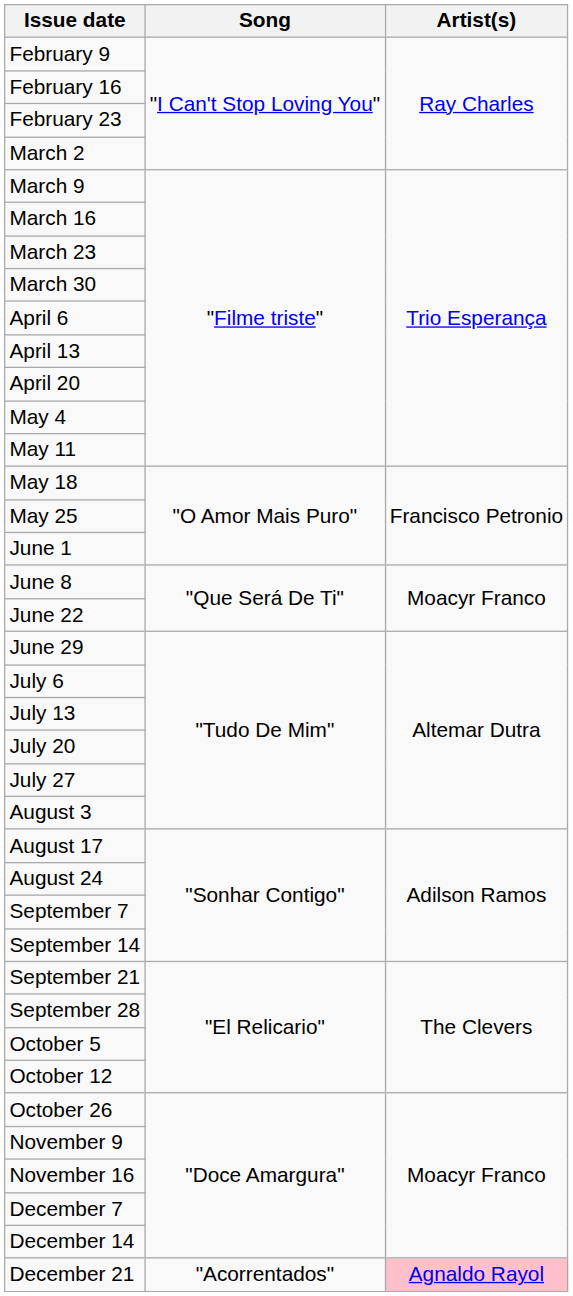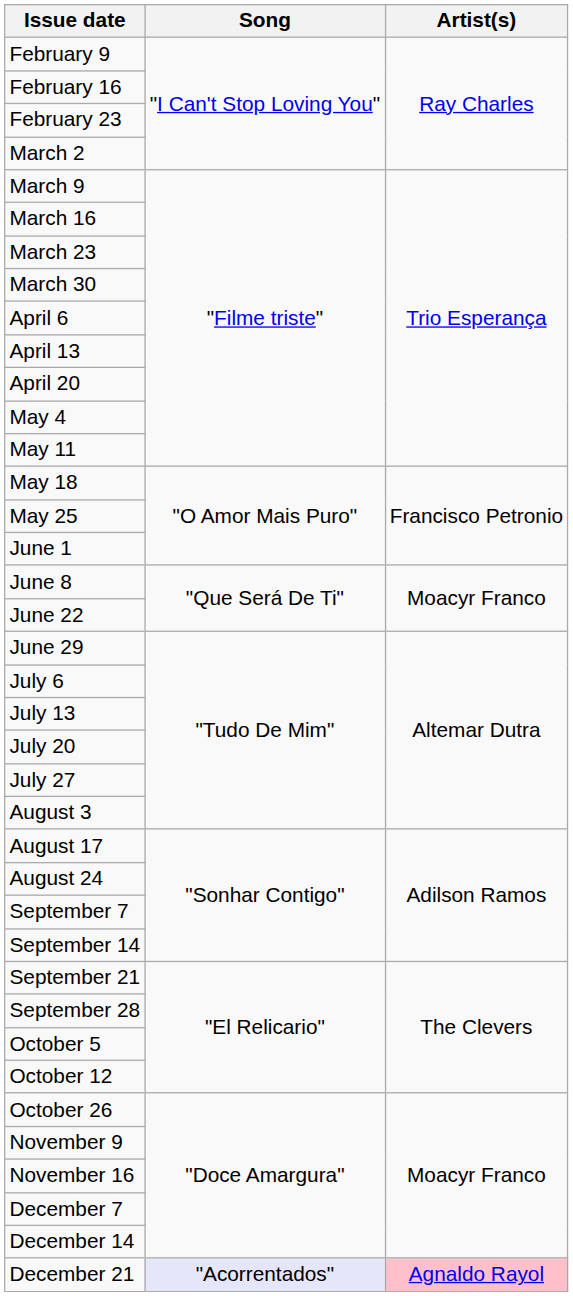(265, 1274) no background -> (265, 1274) lavender background
